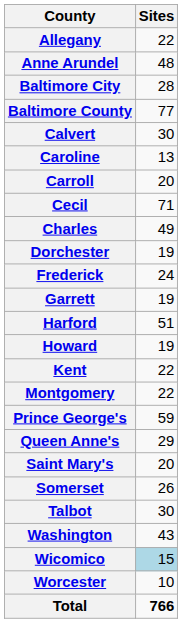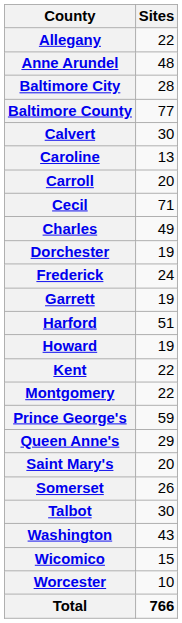(166, 559) lightblue background -> (166, 559) no background
